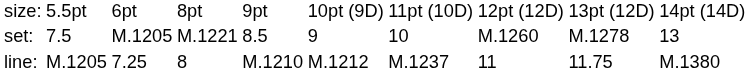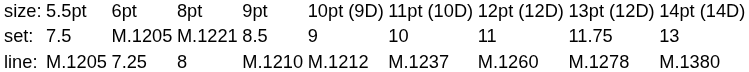(508, 36) M.1260 -> (487, 36) 11
(599, 36) M.1278 -> (591, 36) 11.75
(487, 61) 11 -> (508, 61) M.1260
(591, 61) 11.75 -> (599, 61) M.1278
